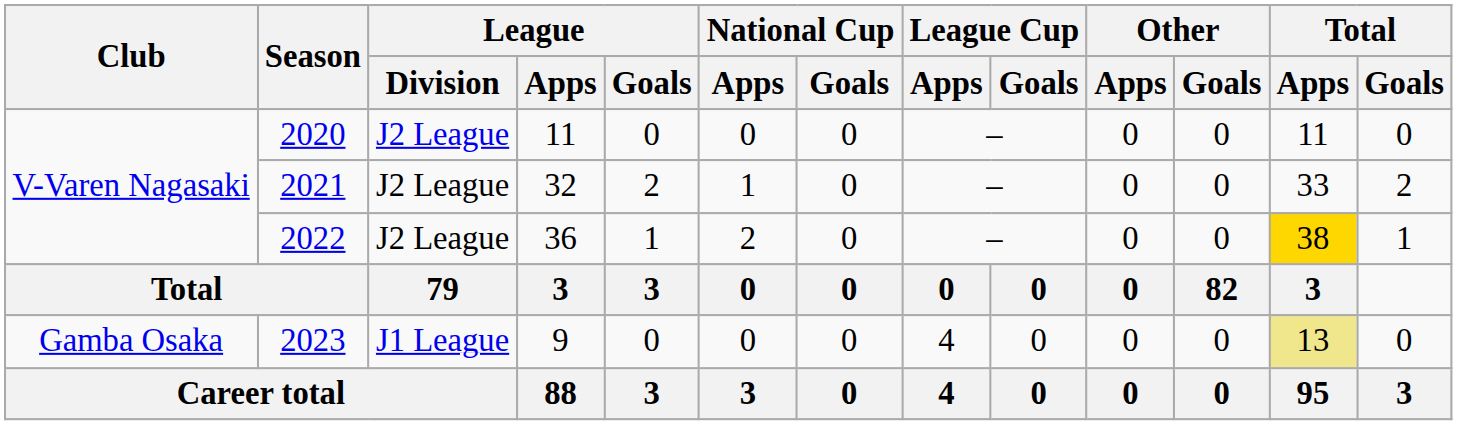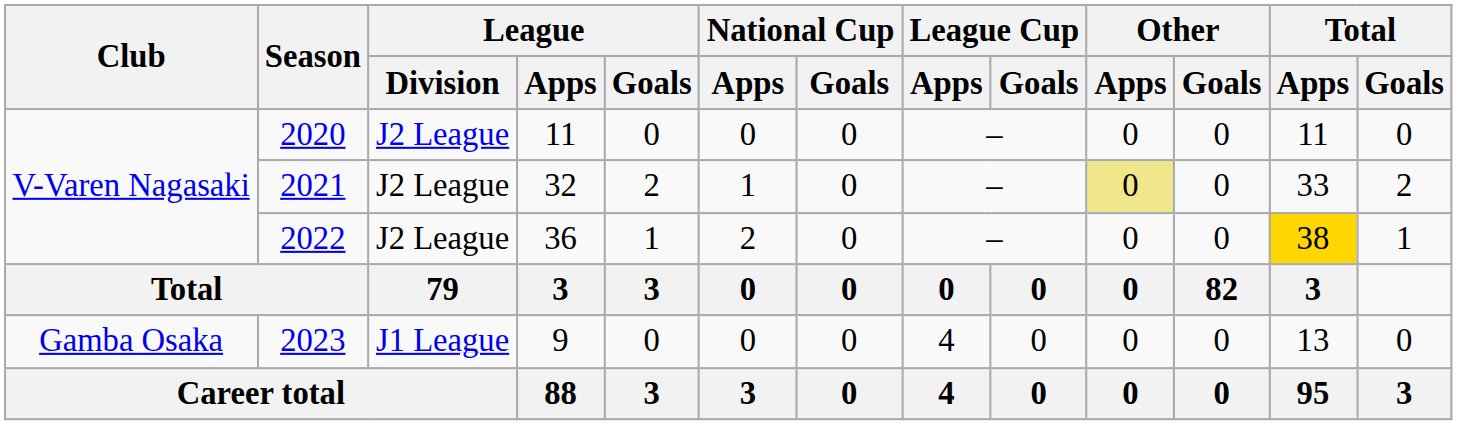(1130, 185) no background -> (1130, 185) khaki background
(1313, 340) khaki background -> (1313, 340) no background
